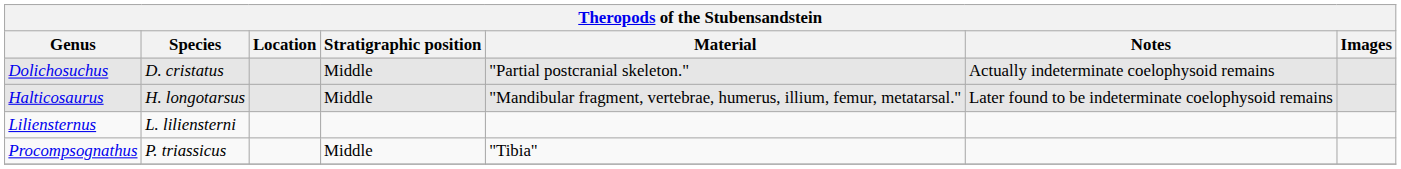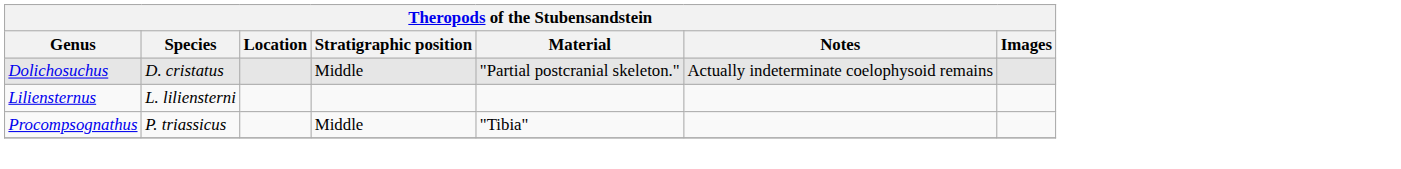- row: (56, 97)
